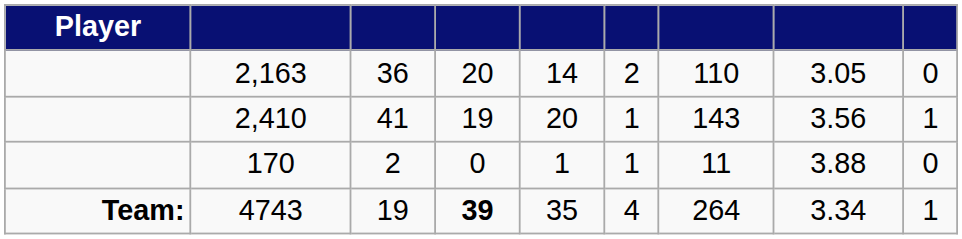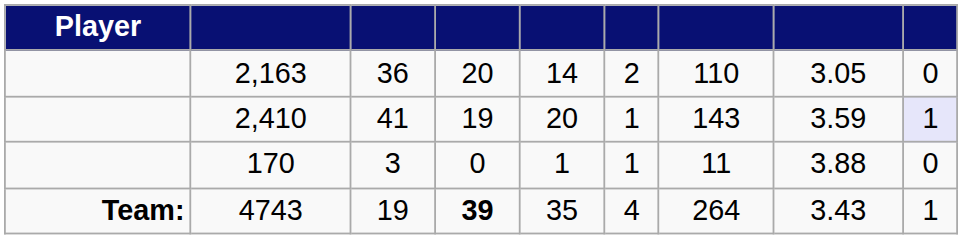(838, 118) 3.56 -> (838, 118) 3.59
(930, 118) no background -> (930, 118) lavender background
(393, 164) 2 -> (393, 164) 3
(838, 210) 3.34 -> (838, 210) 3.43
